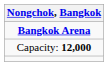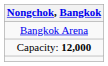(54, 30) bold -> (54, 30) normal
